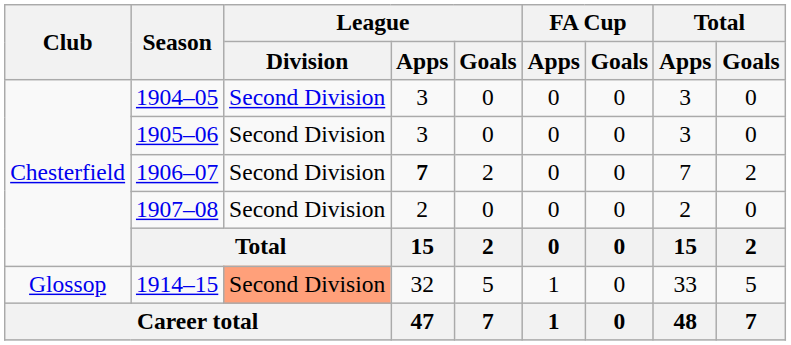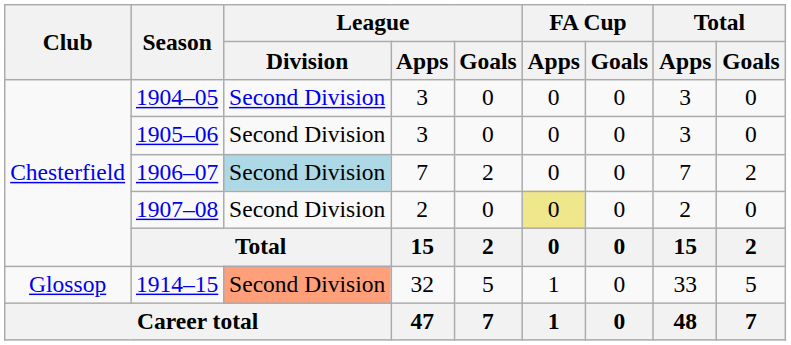(307, 172) no background -> (307, 172) lightblue background
(422, 172) bold -> (422, 172) normal
(554, 209) no background -> (554, 209) khaki background
